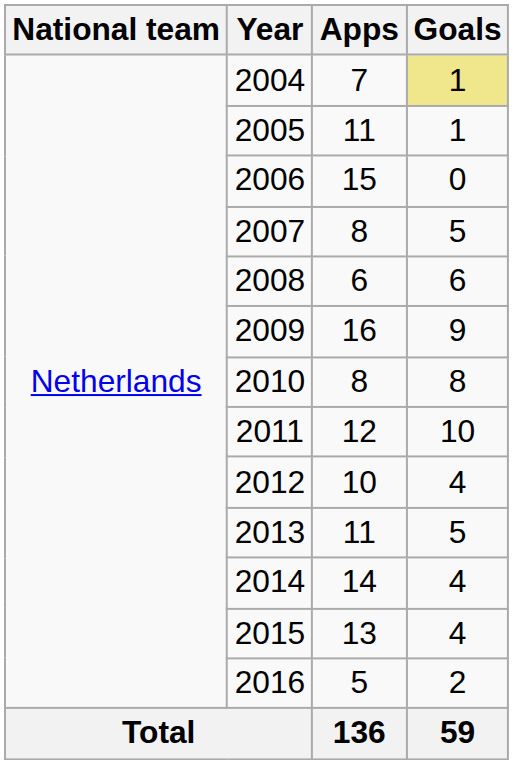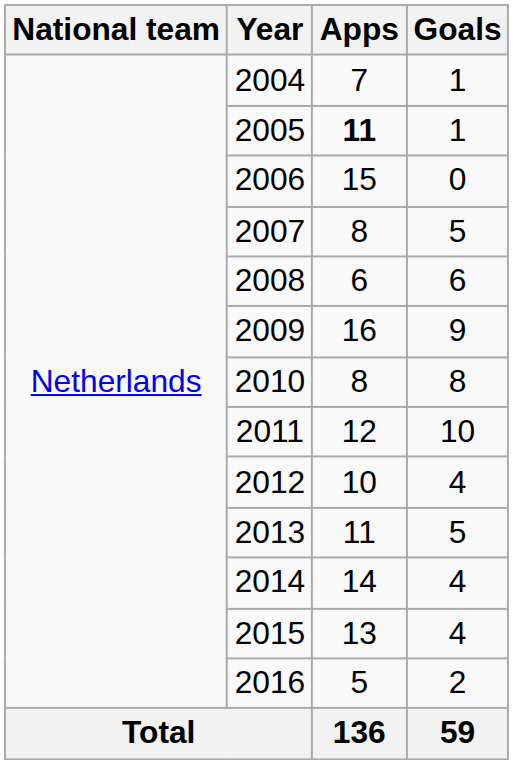(458, 79) khaki background -> (458, 79) no background
(359, 130) normal -> (359, 130) bold
